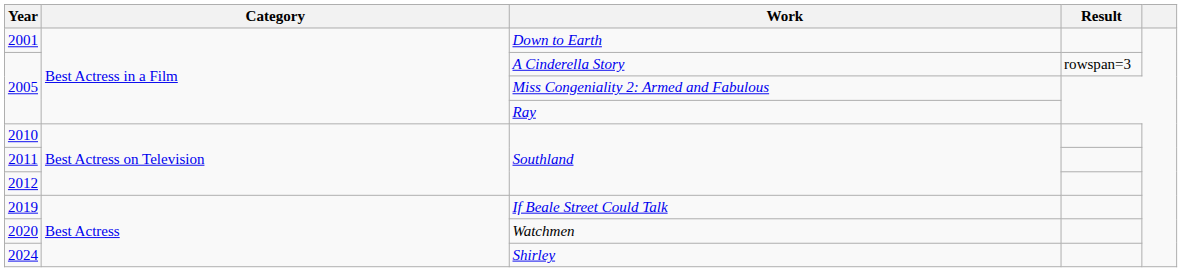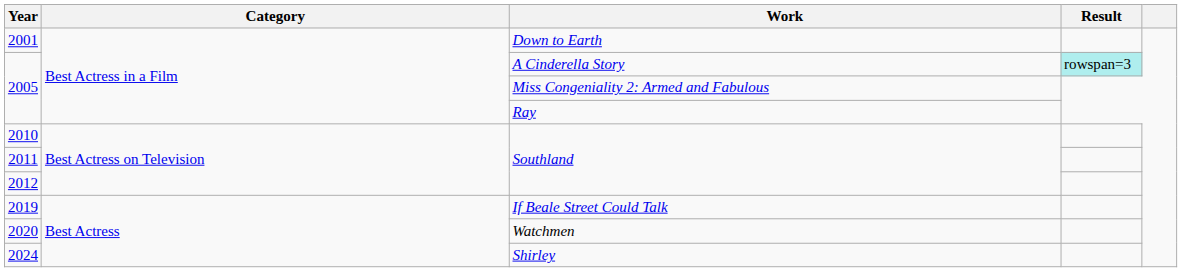(1098, 64) no background -> (1098, 64) paleturquoise background
